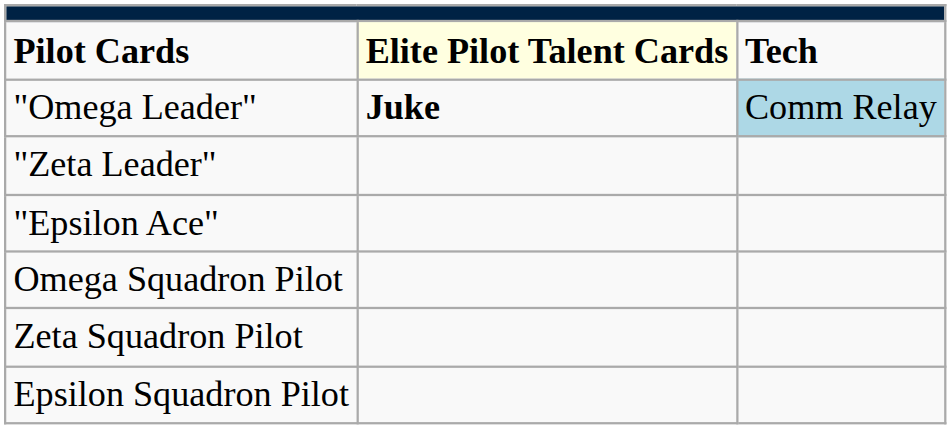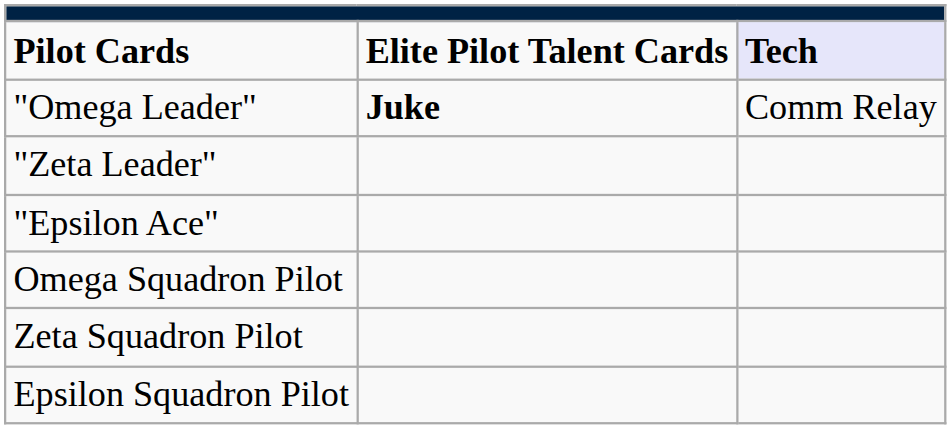(547, 49) lightyellow background -> (547, 49) no background
(781, 49) no background -> (781, 49) lavender background
(841, 107) lightblue background -> (841, 107) no background
